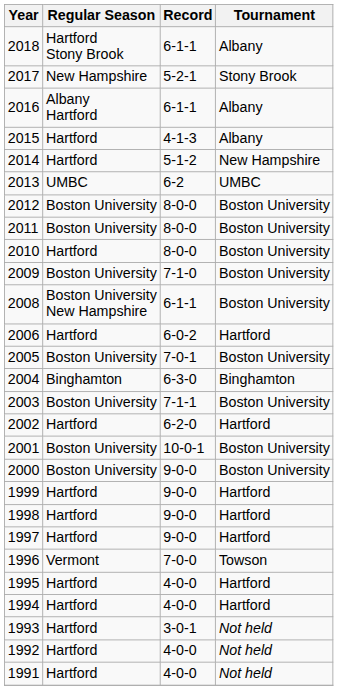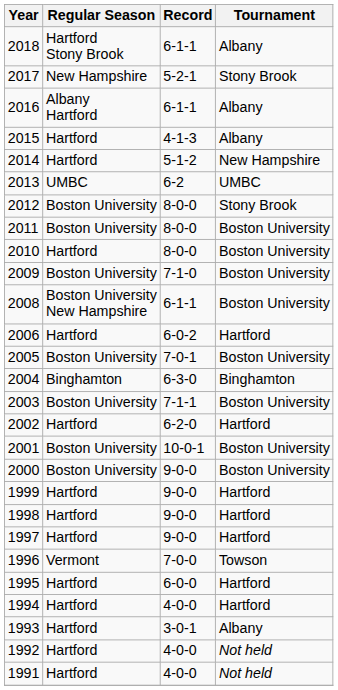(274, 205) Boston University -> (258, 205) Stony Brook
(180, 583) 4-0-0 -> (180, 583) 6-0-0
(245, 628) Not held -> (241, 628) Albany
